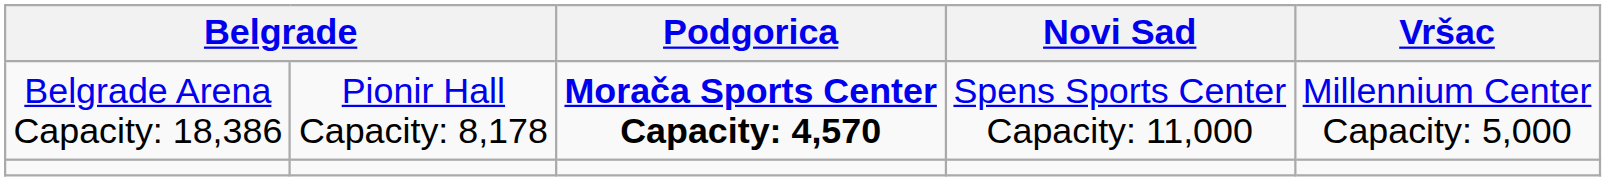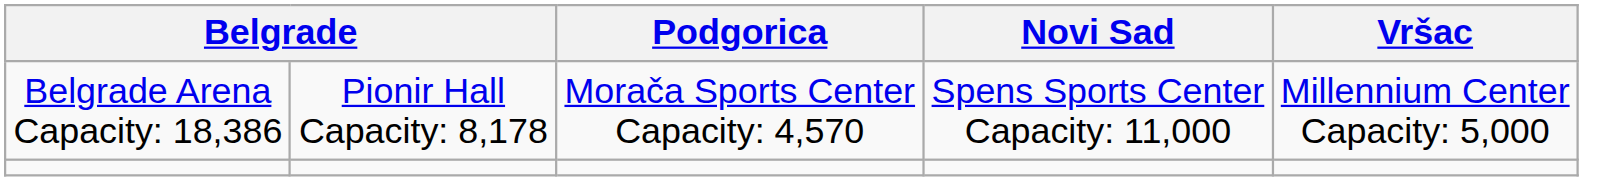(751, 109) bold -> (740, 109) normal
